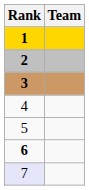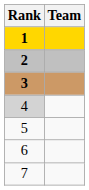(24, 106) no background -> (24, 106) lightgrey background
(24, 151) bold -> (24, 151) normal
(24, 173) lavender background -> (24, 173) no background
